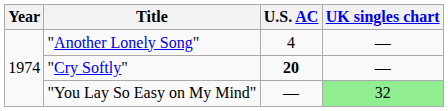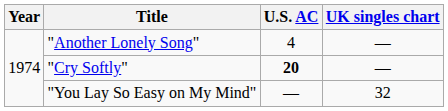(383, 93) lightgreen background -> (383, 93) no background
